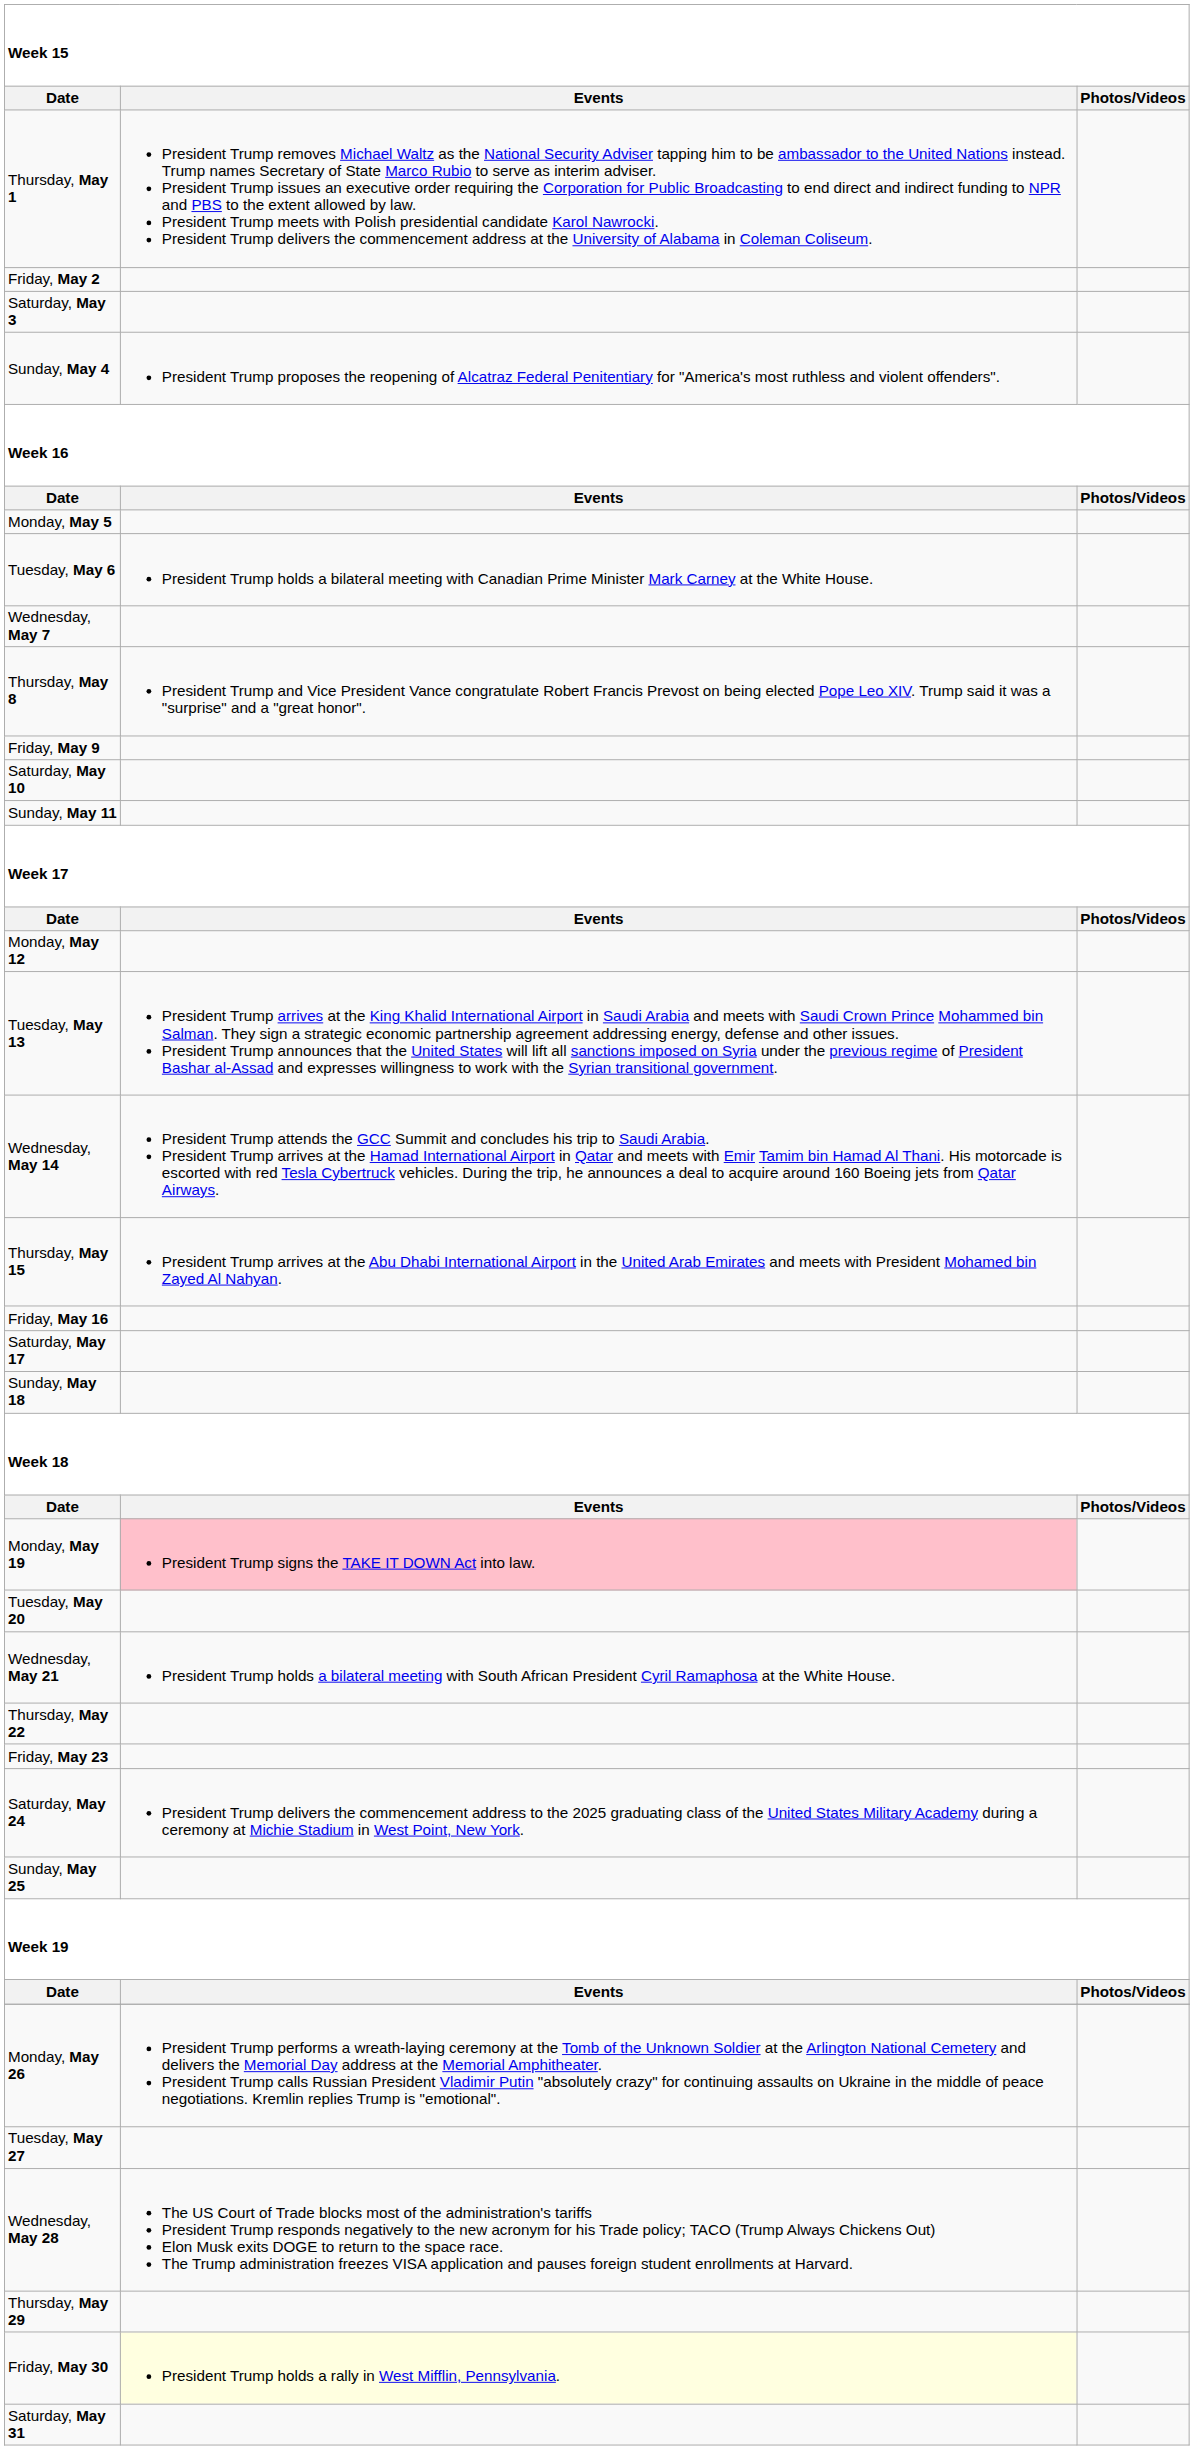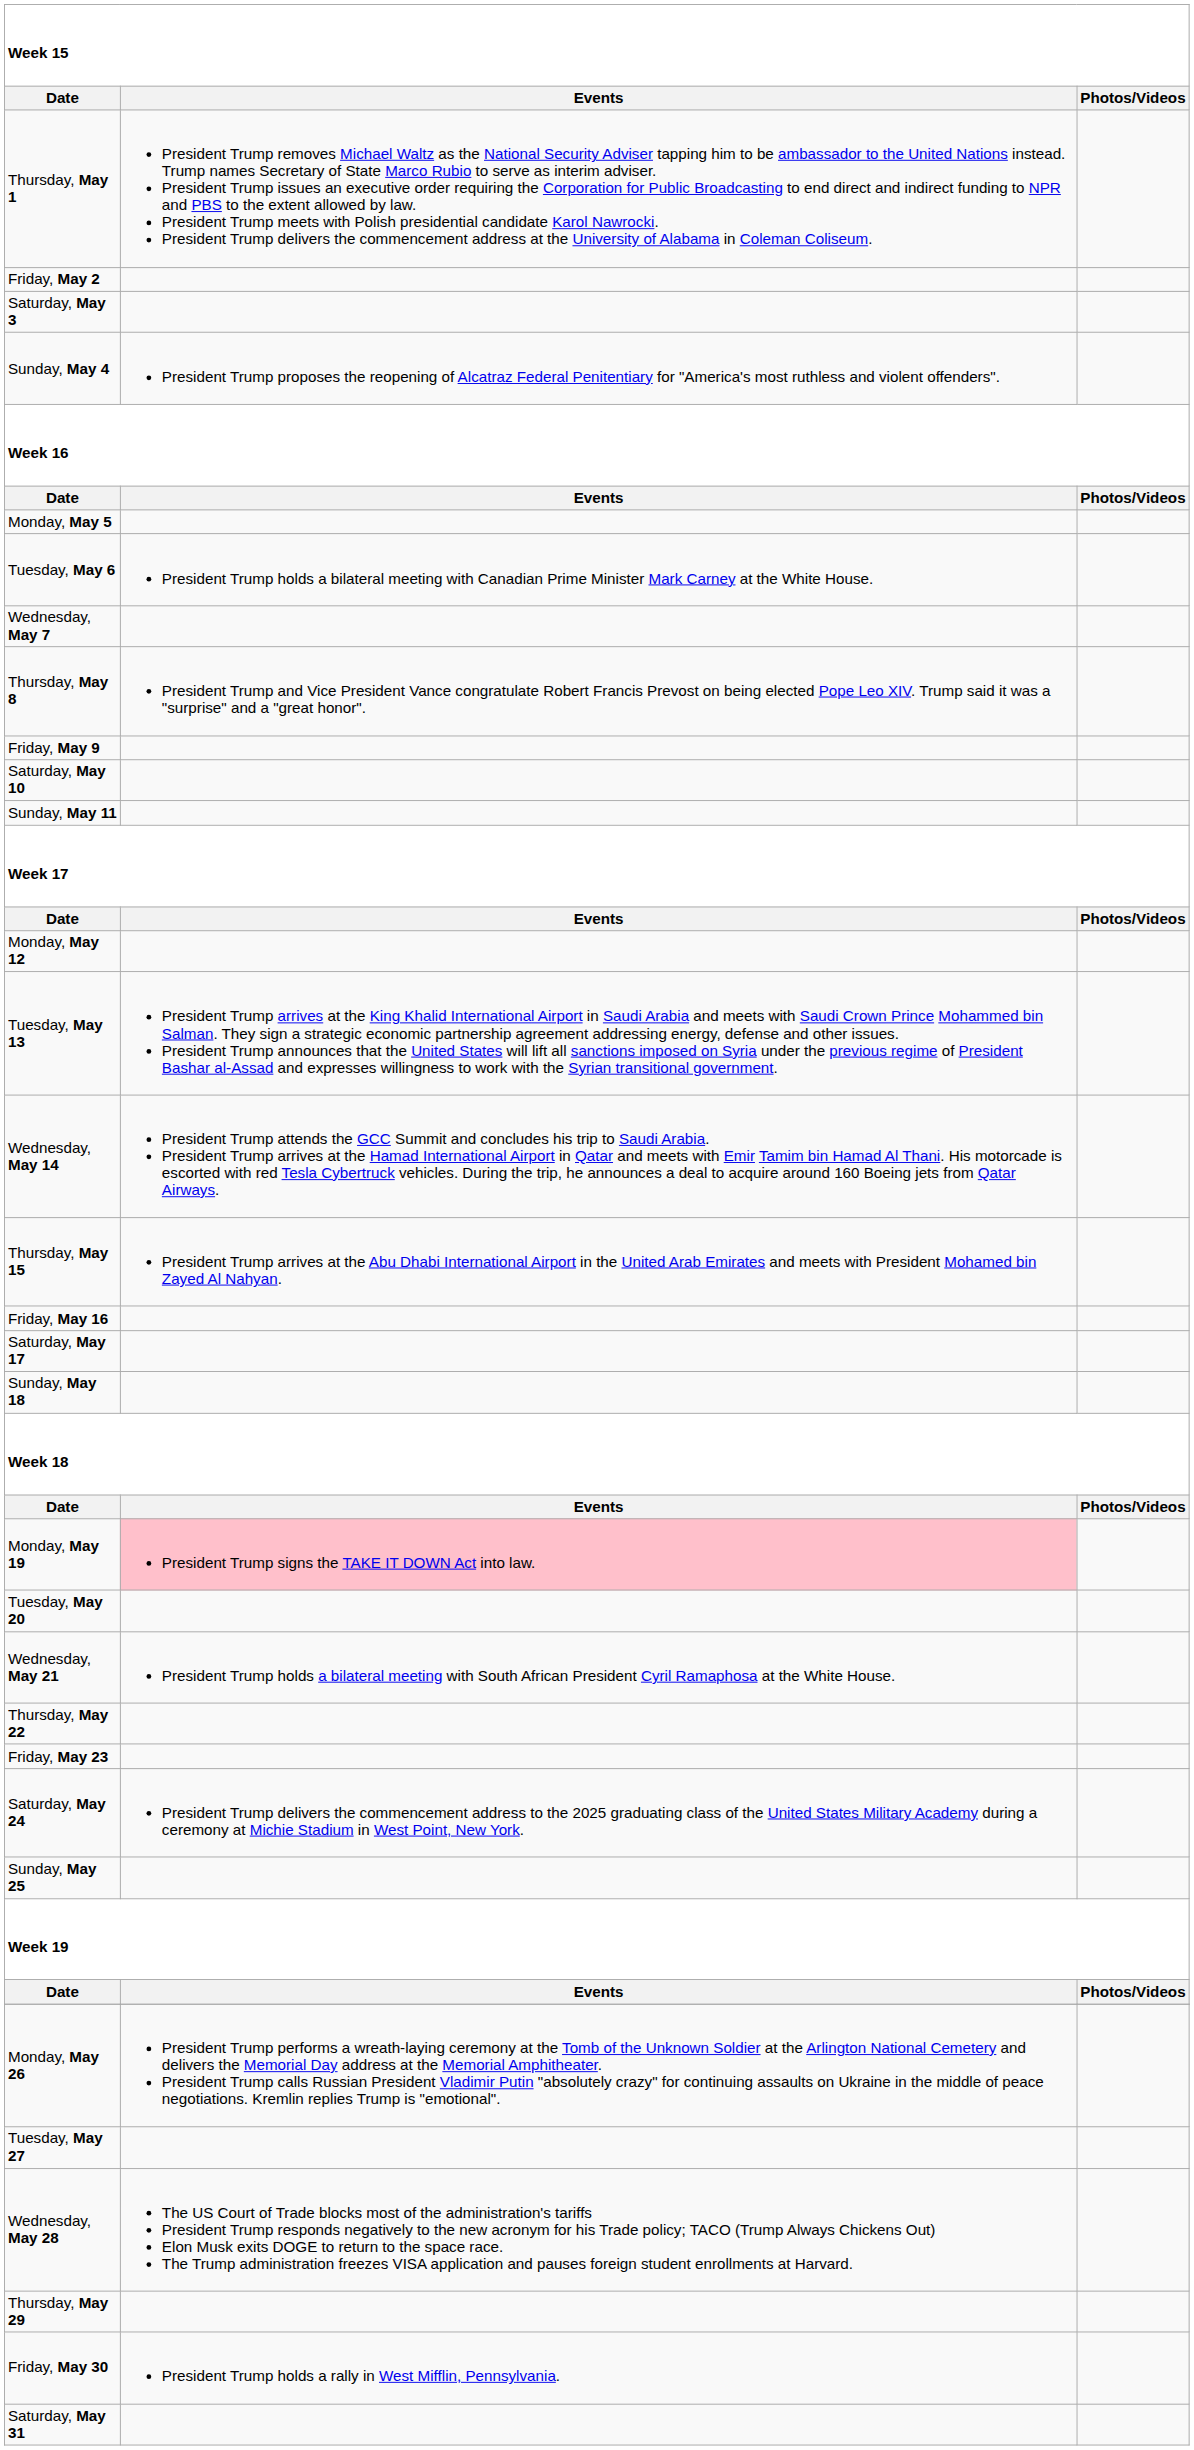(599, 2377) lightyellow background -> (599, 2377) no background
